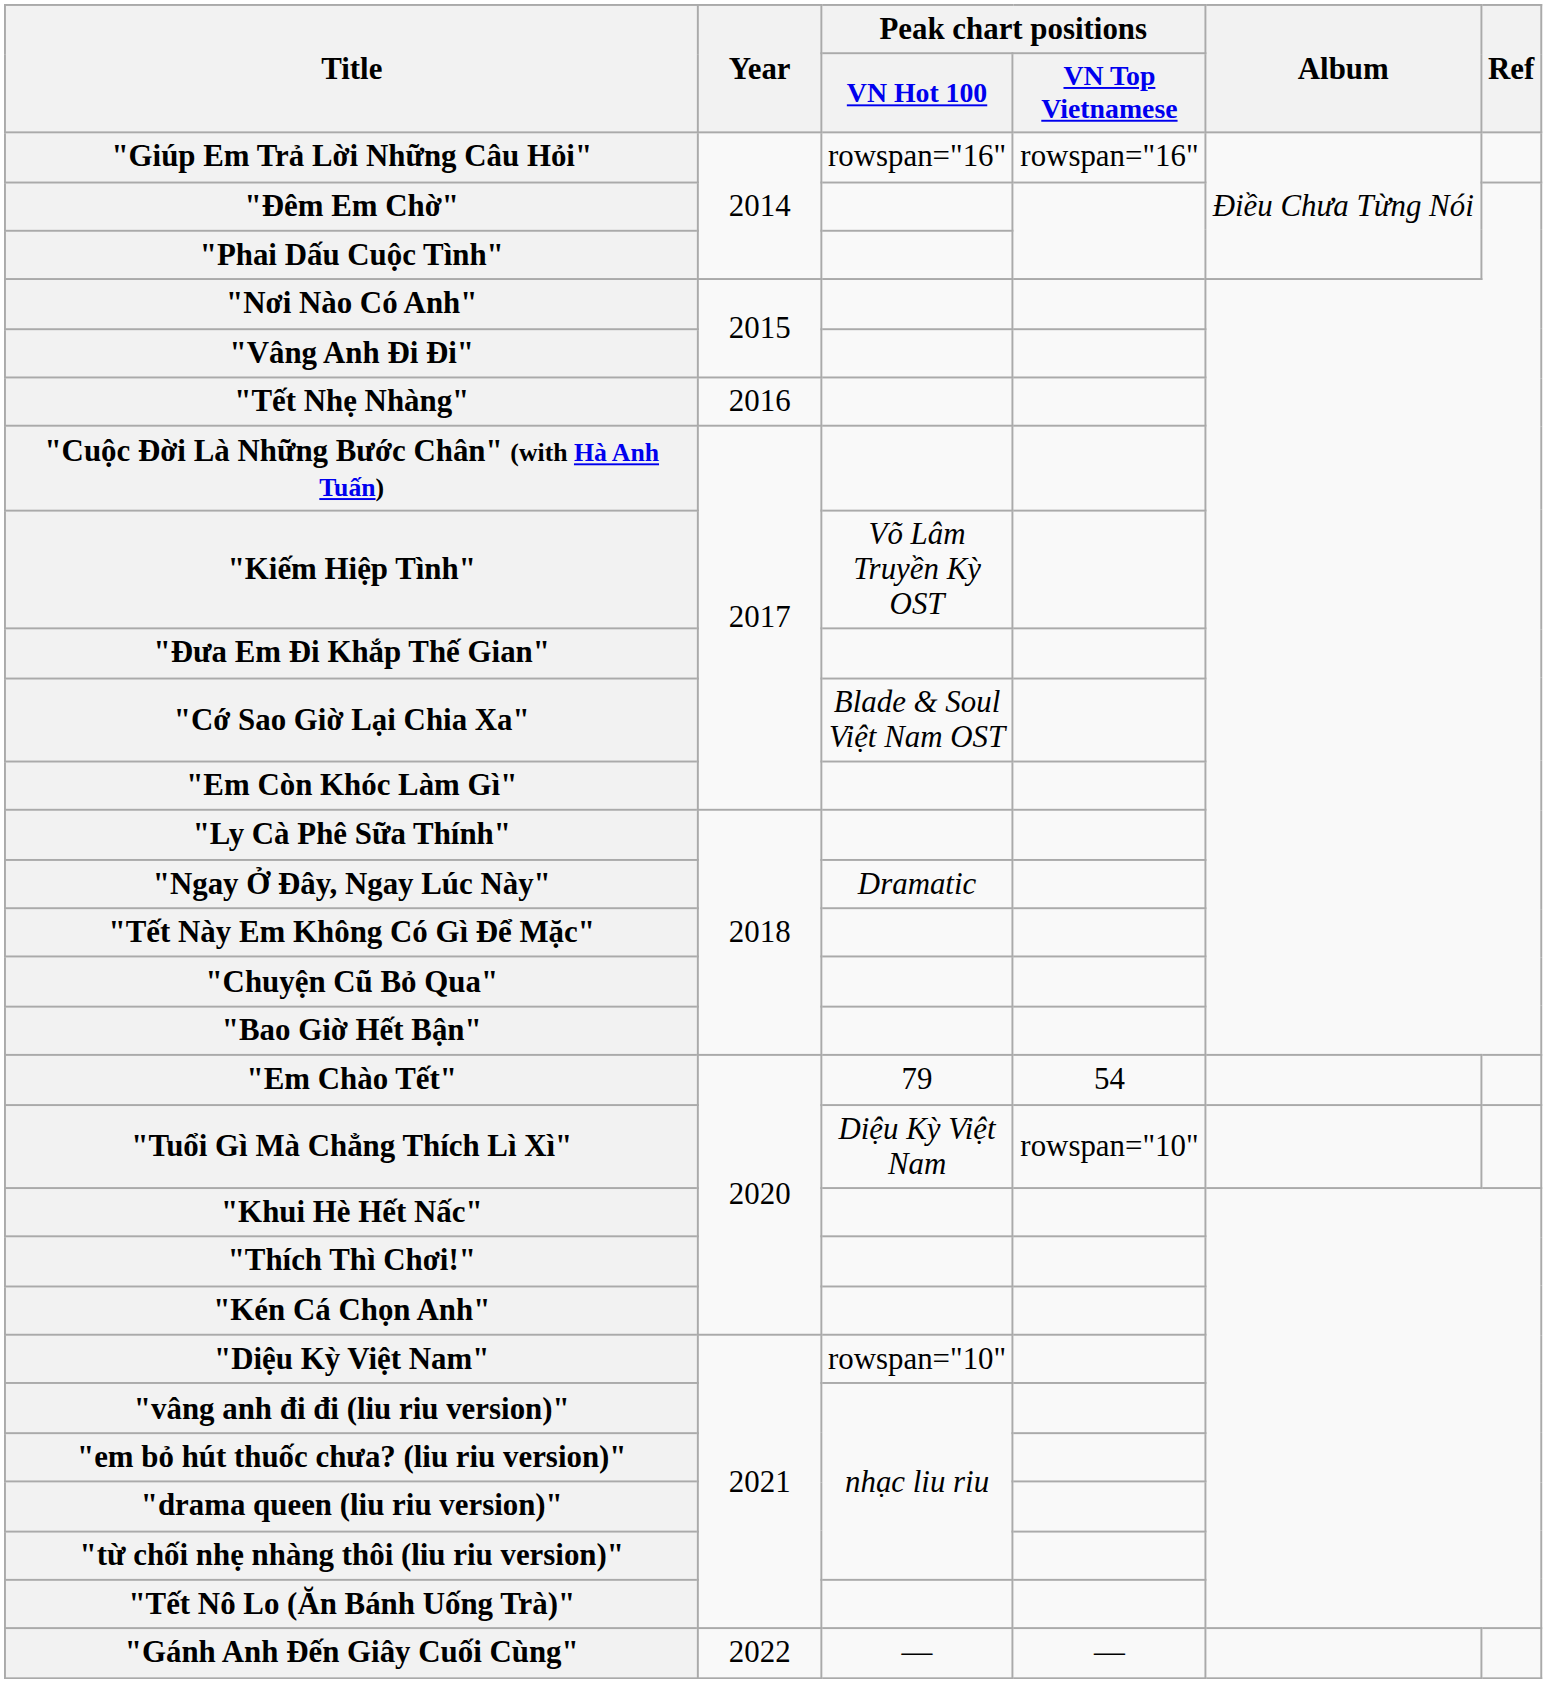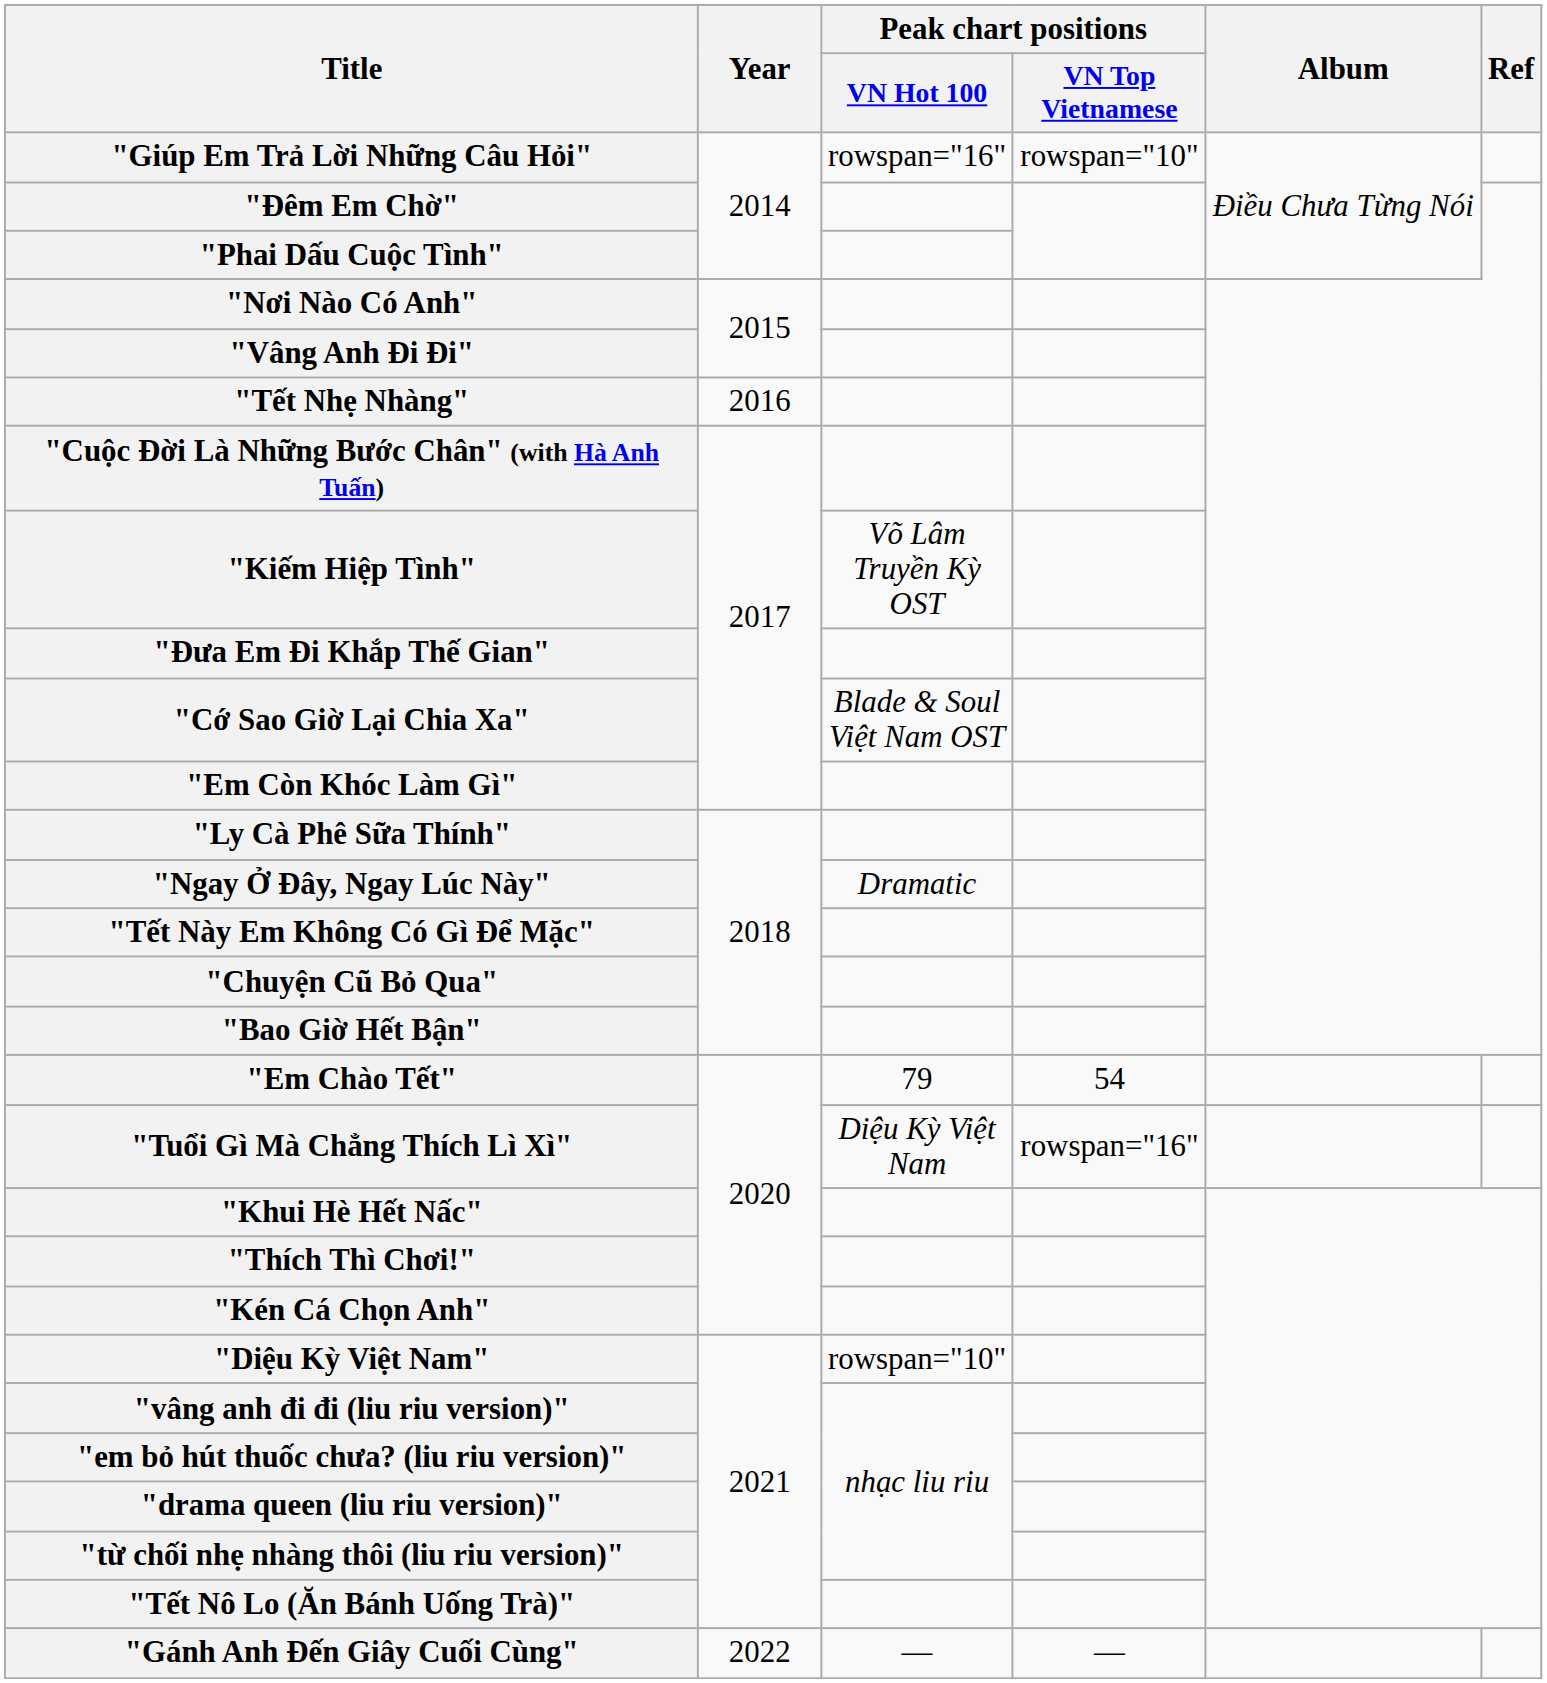(1109, 156) rowspan="16" -> (1109, 156) rowspan="10"
(1109, 1145) rowspan="10" -> (1109, 1145) rowspan="16"
